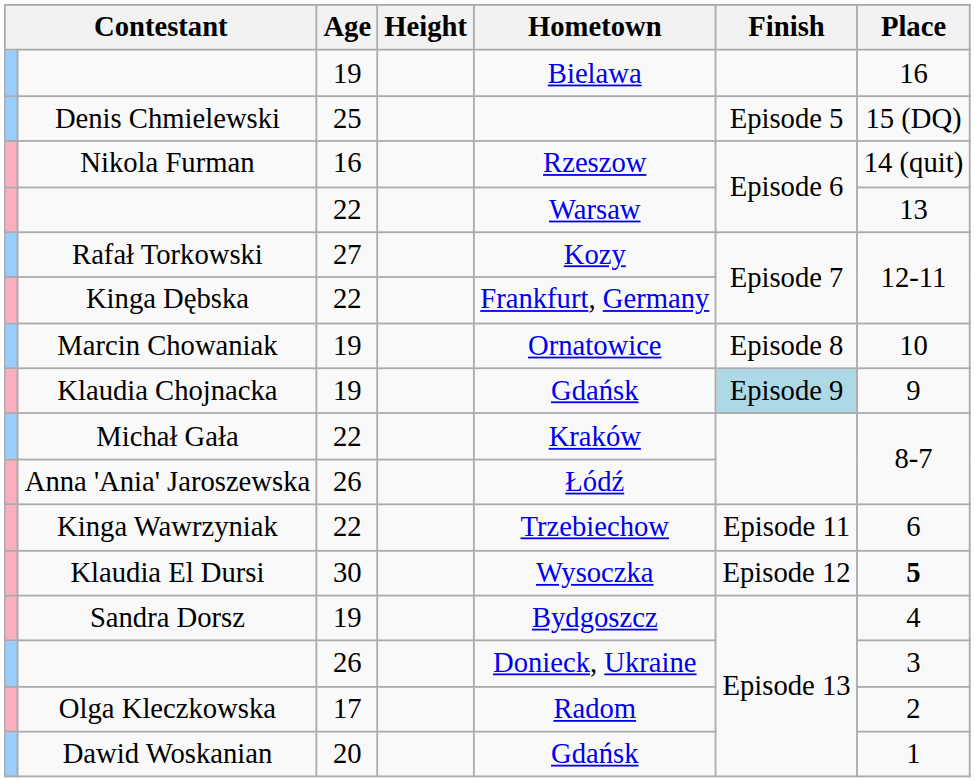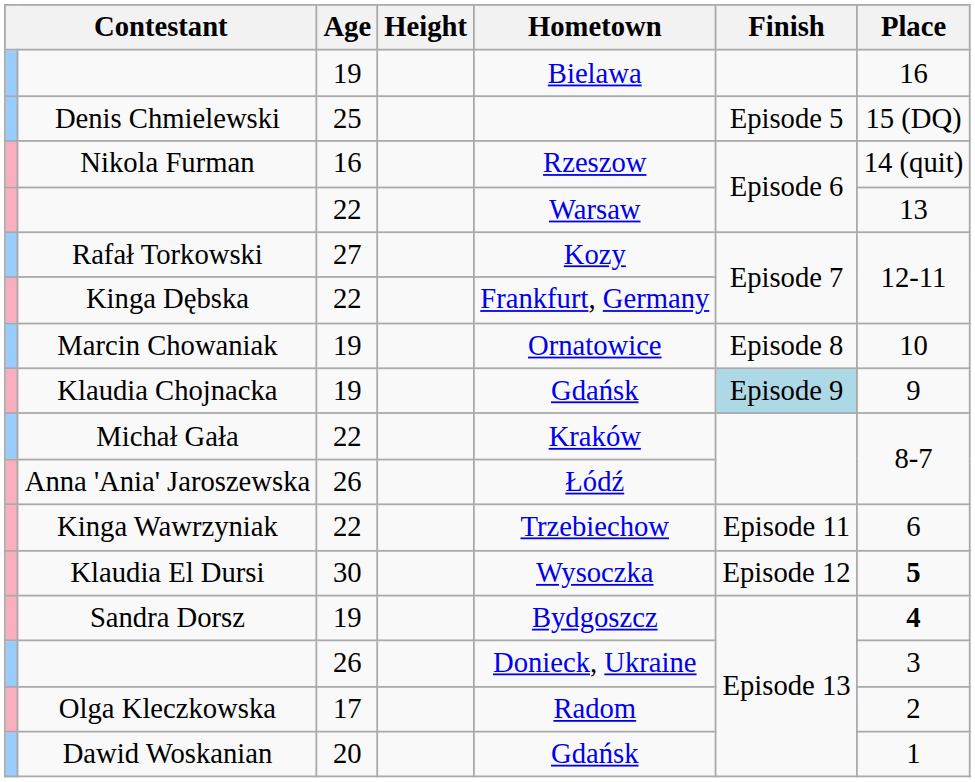(913, 617) normal -> (913, 617) bold
